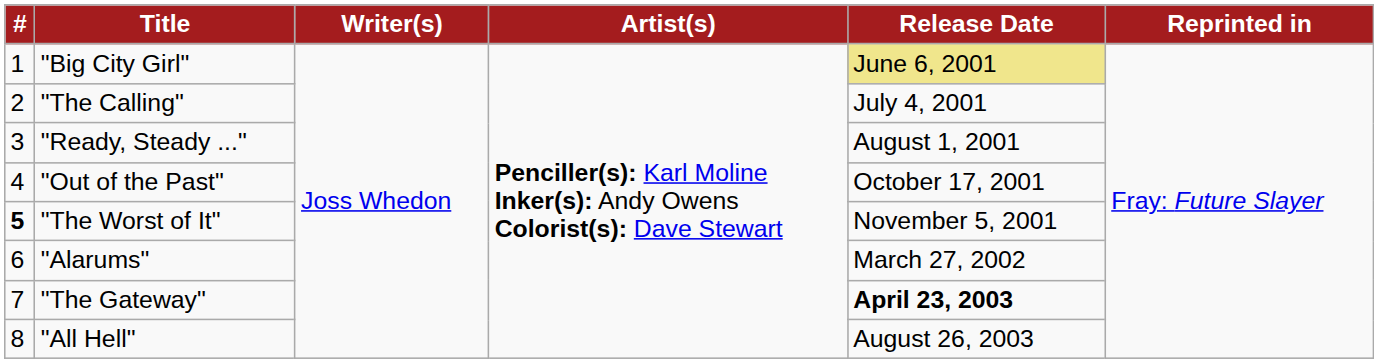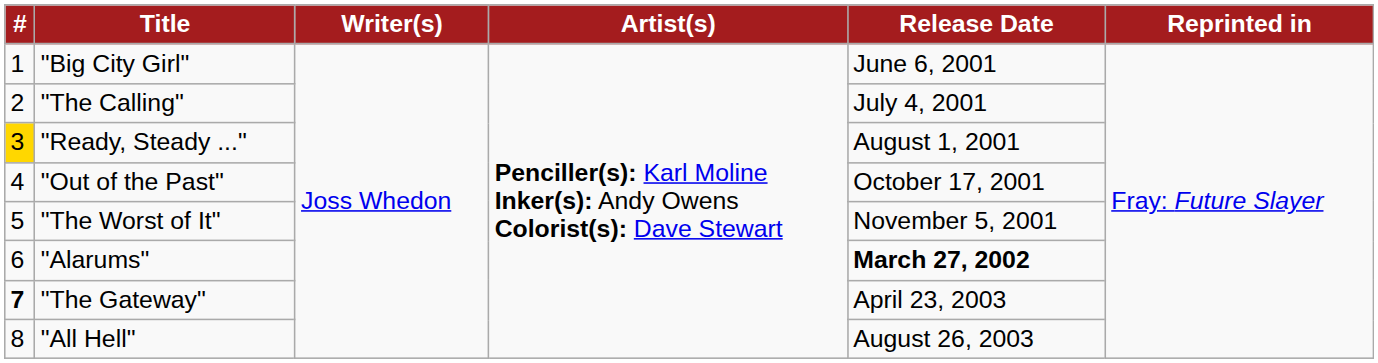(925, 63) khaki background -> (925, 63) no background
(17, 142) no background -> (17, 142) gold background
(17, 220) bold -> (17, 220) normal
(939, 260) normal -> (941, 260) bold
(17, 299) normal -> (17, 299) bold
(933, 299) bold -> (930, 299) normal
